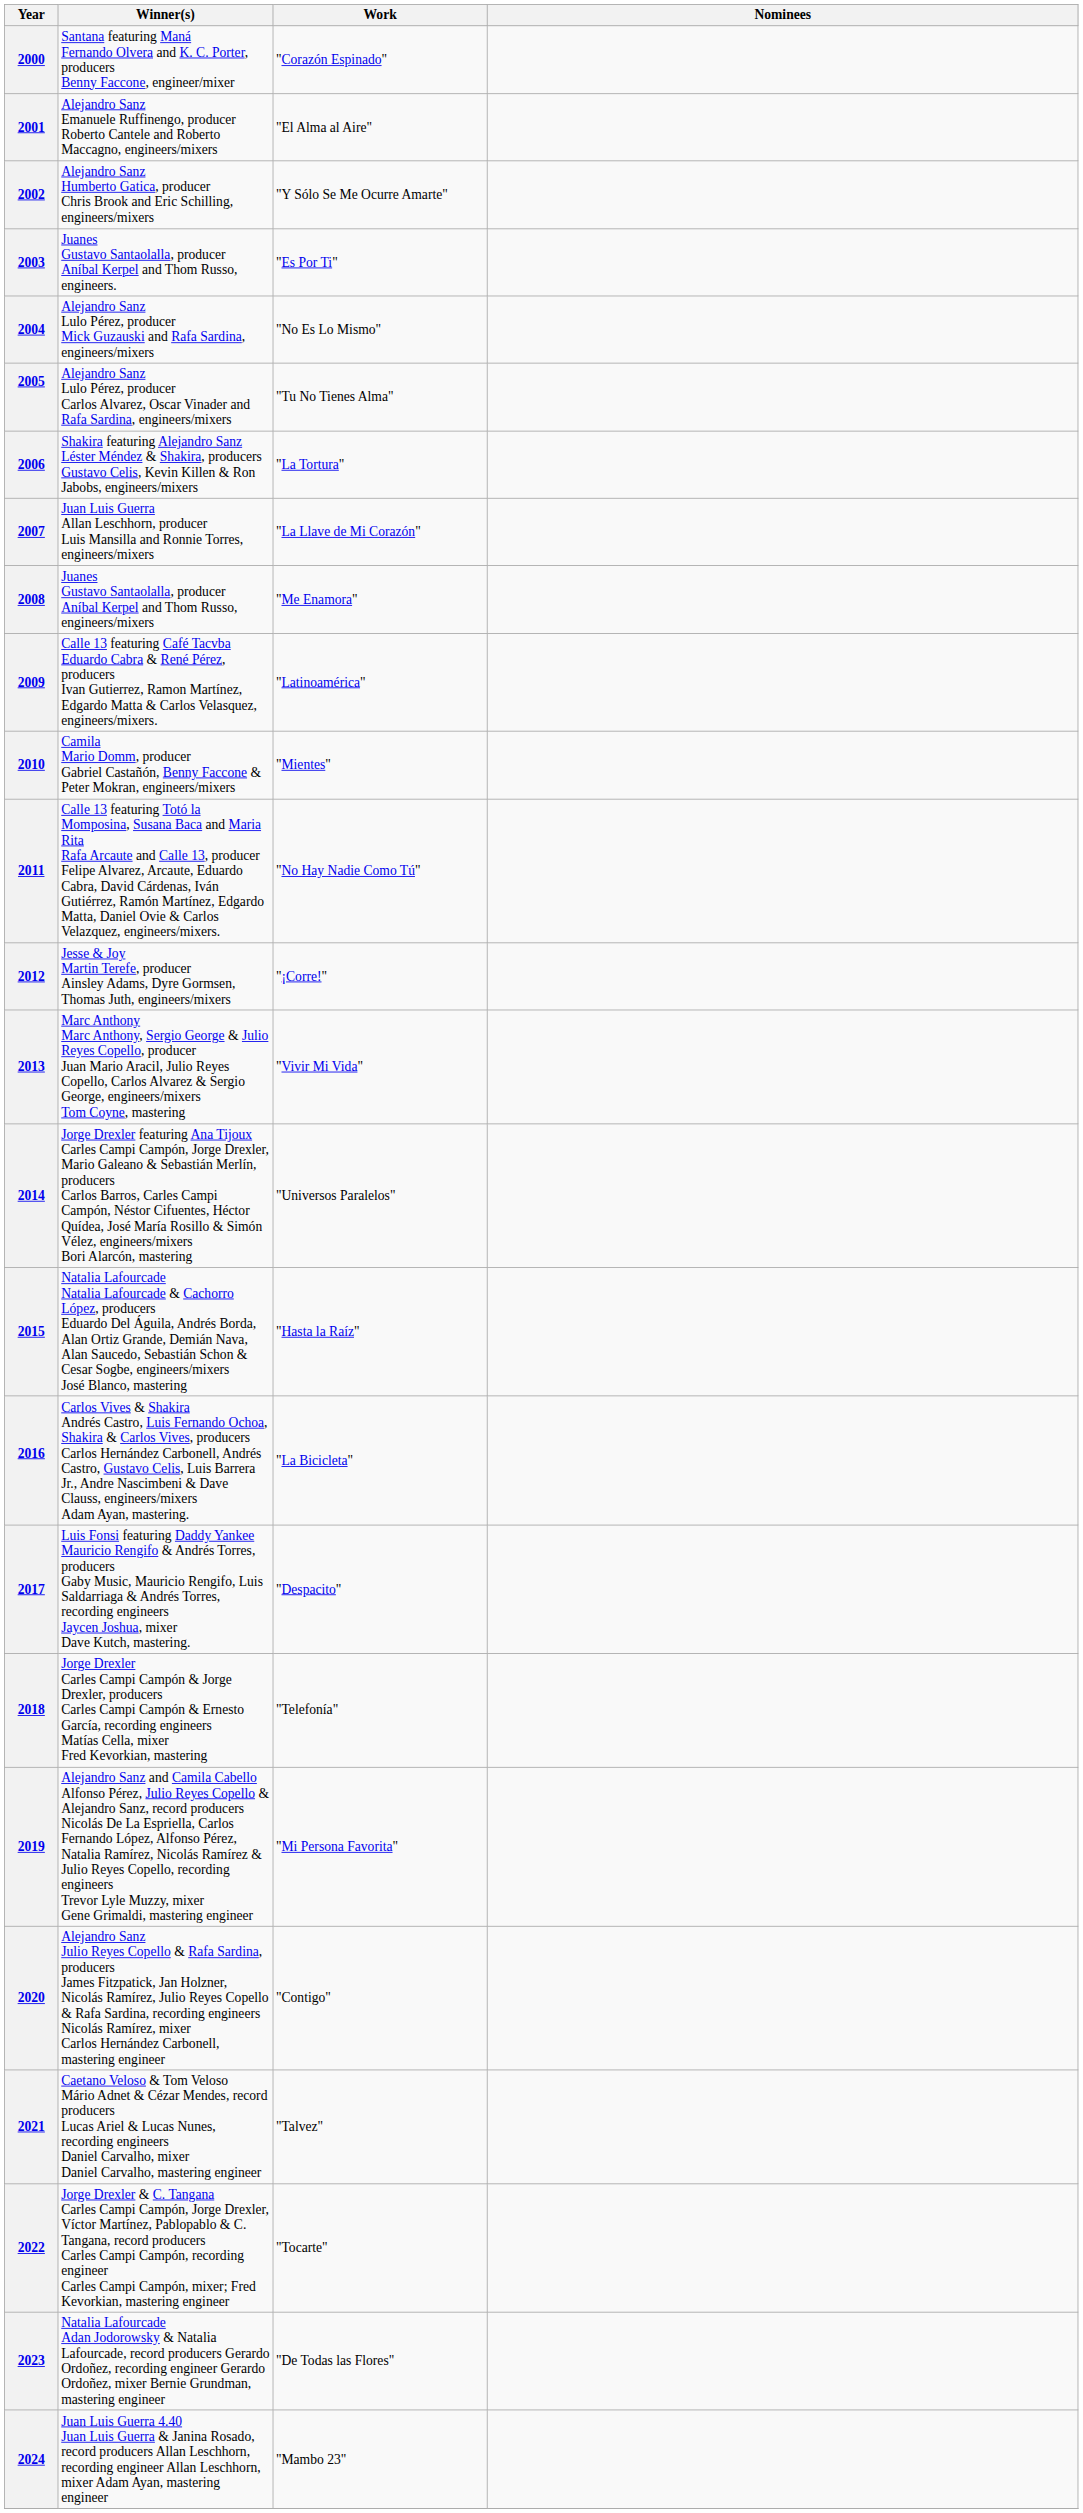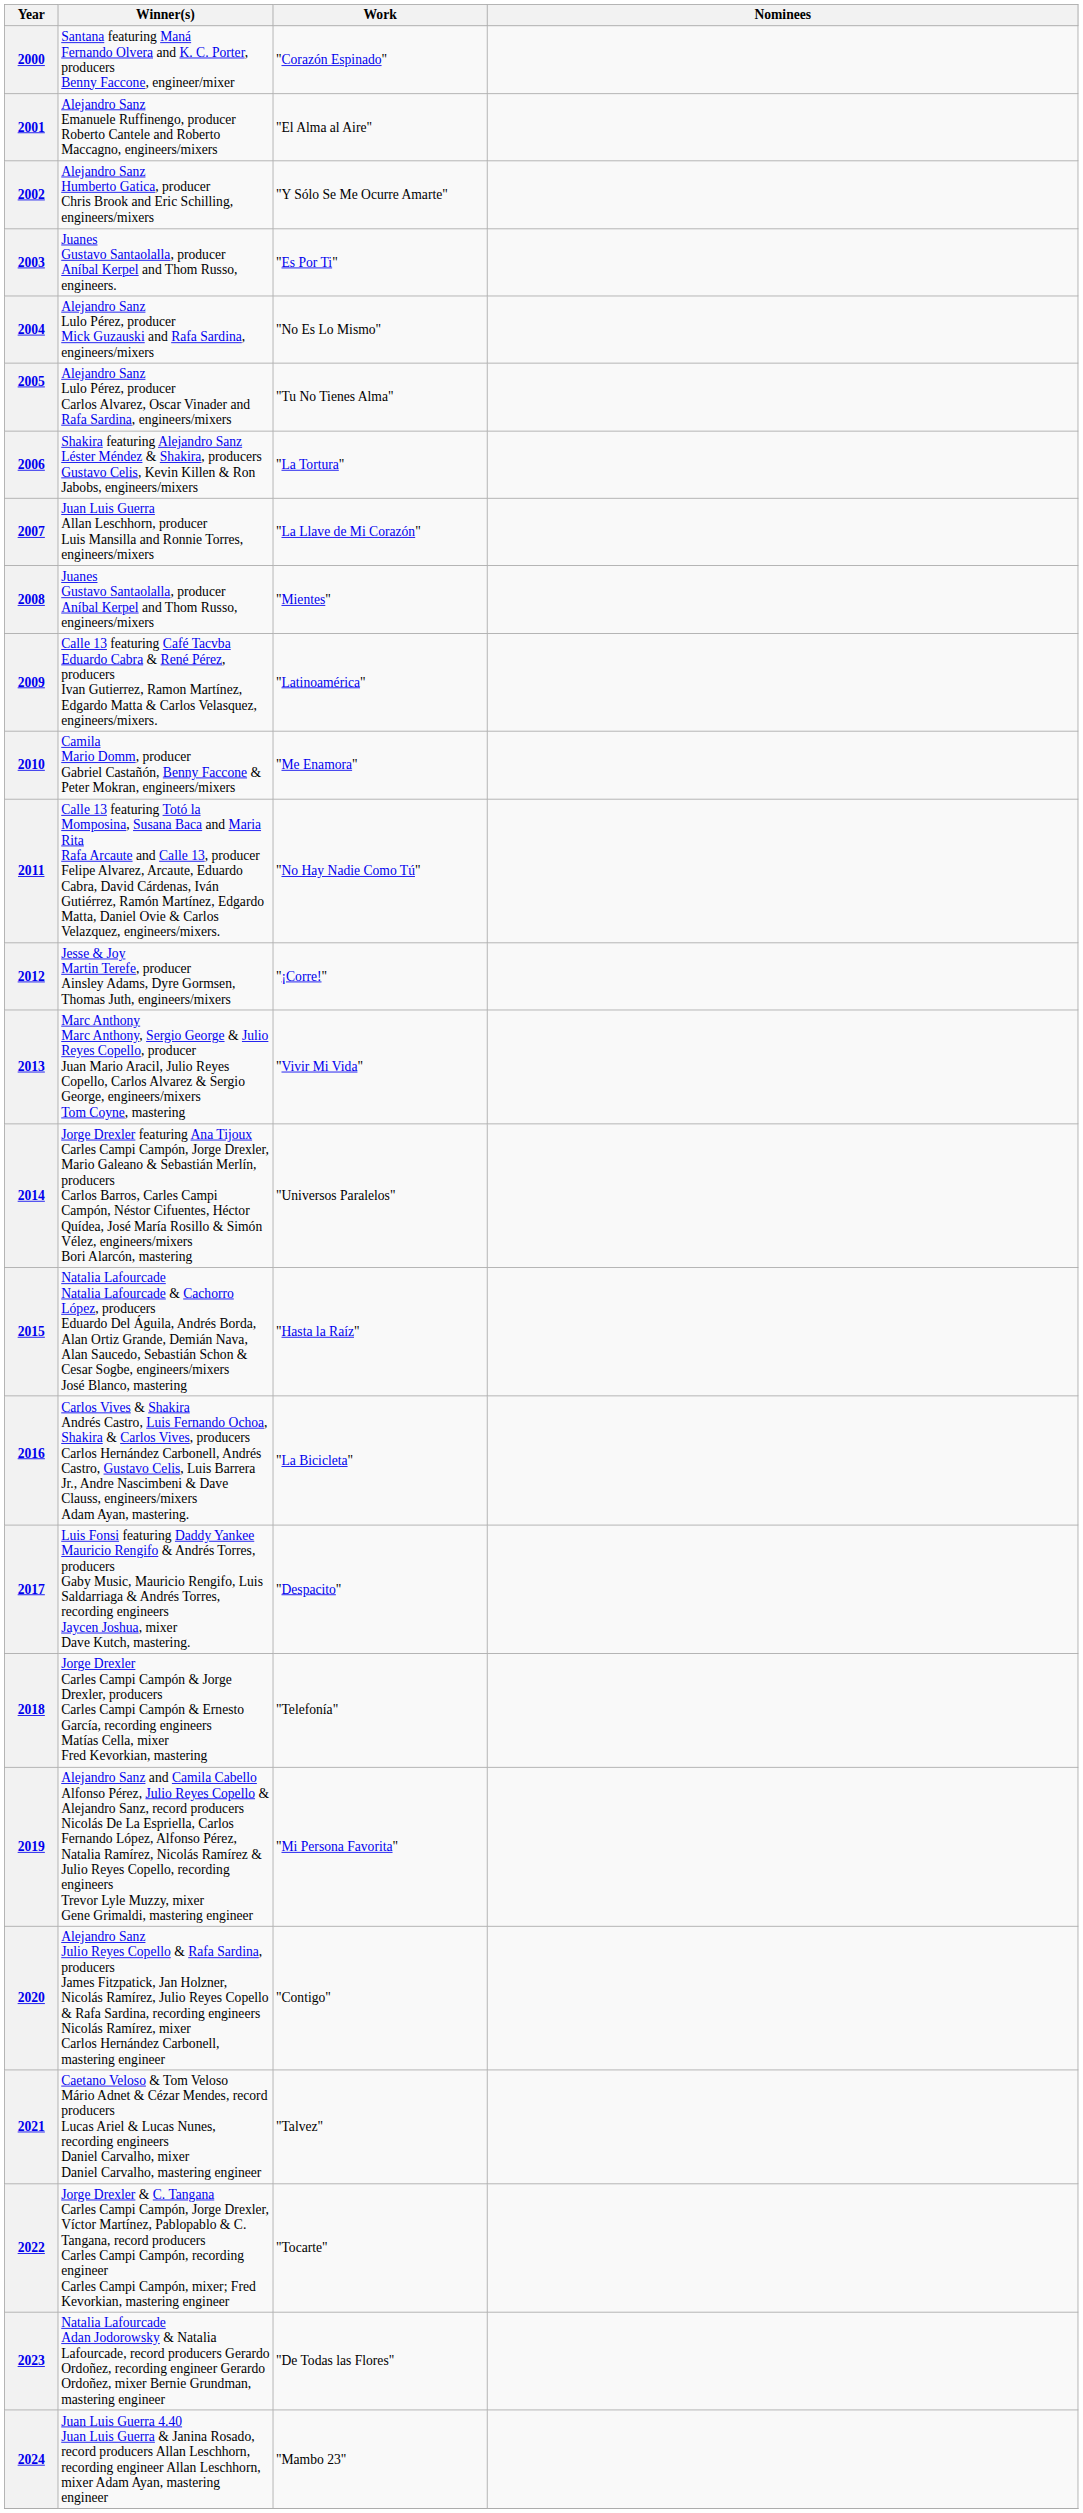(317, 599) "Me Enamora" -> (303, 599) "Mientes"
(303, 765) "Mientes" -> (317, 765) "Me Enamora"
